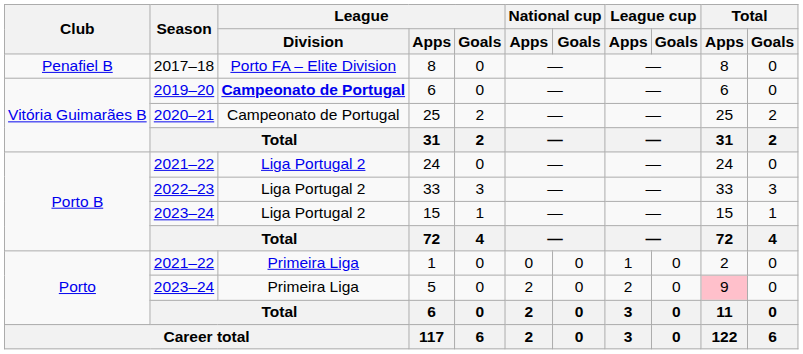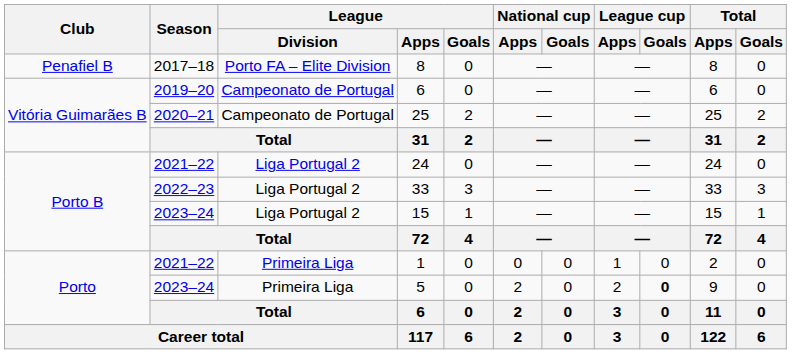(313, 90) bold -> (308, 90) normal
(676, 287) normal -> (665, 287) bold
(724, 287) pink background -> (713, 287) no background
